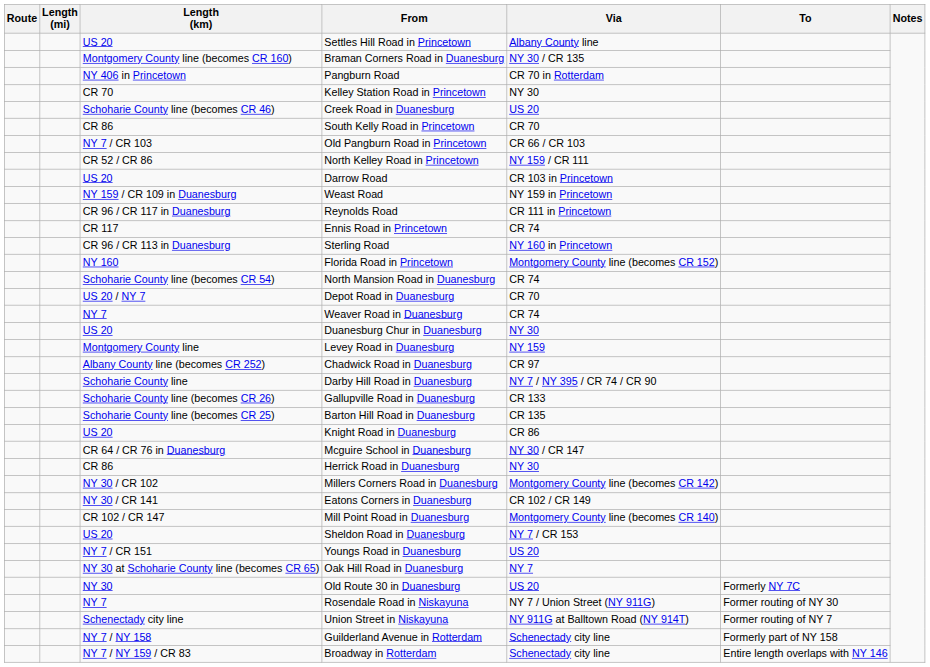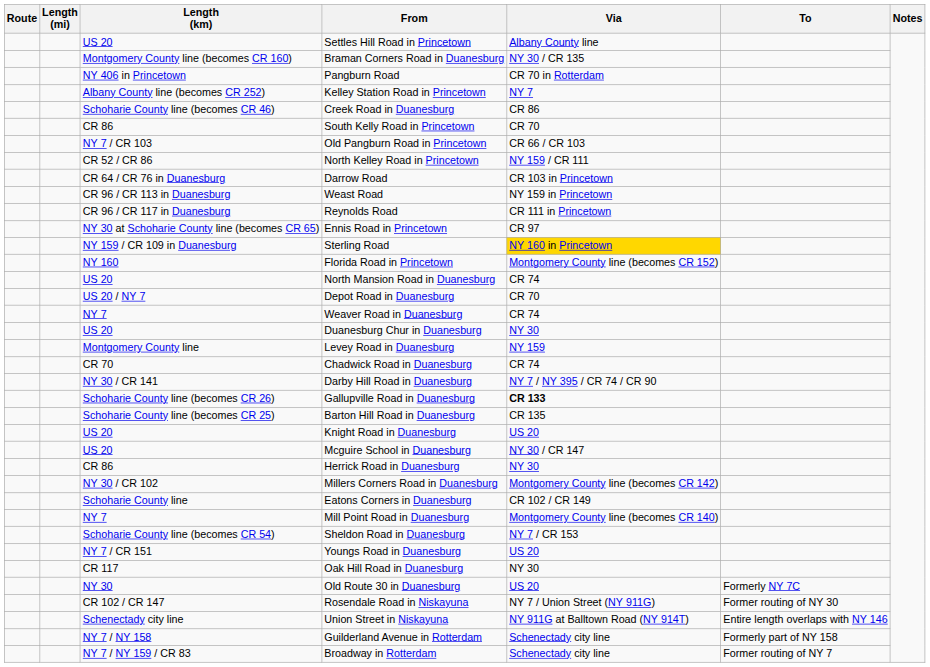(98, 93) CR 70 -> (174, 93) Albany County line (becomes CR 252)
(524, 93) NY 30 -> (521, 93) NY 7
(524, 110) US 20 -> (524, 110) CR 86
(98, 178) US 20 -> (154, 178) CR 64 / CR 76 in Duanesburg
(160, 195) NY 159 / CR 109 in Duanesburg -> (157, 195) CR 96 / CR 113 in Duanesburg
(101, 229) CR 117 -> (201, 229) NY 30 at Schoharie County line (becomes CR 65)
(524, 229) CR 74 -> (524, 229) CR 97
(157, 246) CR 96 / CR 113 in Duanesburg -> (160, 246) NY 159 / CR 109 in Duanesburg
(561, 246) no background -> (561, 246) gold background
(179, 280) Schoharie County line (becomes CR 54) -> (98, 280) US 20
(174, 365) Albany County line (becomes CR 252) -> (98, 365) CR 70
(524, 365) CR 97 -> (524, 365) CR 74
(135, 382) Schoharie County line -> (120, 382) NY 30 / CR 141
(527, 399) normal -> (527, 399) bold
(524, 433) CR 86 -> (524, 433) US 20
(154, 450) CR 64 / CR 76 in Duanesburg -> (98, 450) US 20
(120, 501) NY 30 / CR 141 -> (135, 501) Schoharie County line
(124, 518) CR 102 / CR 147 -> (95, 518) NY 7
(98, 535) US 20 -> (179, 535) Schoharie County line (becomes CR 54)
(201, 569) NY 30 at Schoharie County line (becomes CR 65) -> (101, 569) CR 117
(521, 569) NY 7 -> (524, 569) NY 30
(95, 603) NY 7 -> (124, 603) CR 102 / CR 147
(778, 620) Former routing of NY 7 -> (806, 620) Entire length overlaps with NY 146
(806, 654) Entire length overlaps with NY 146 -> (778, 654) Former routing of NY 7
